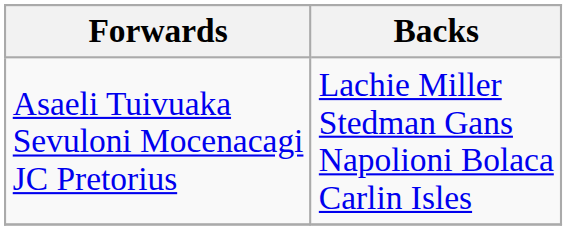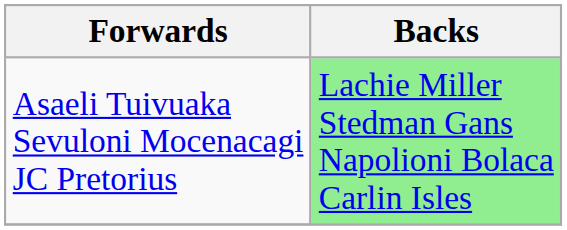(436, 140) no background -> (436, 140) lightgreen background
